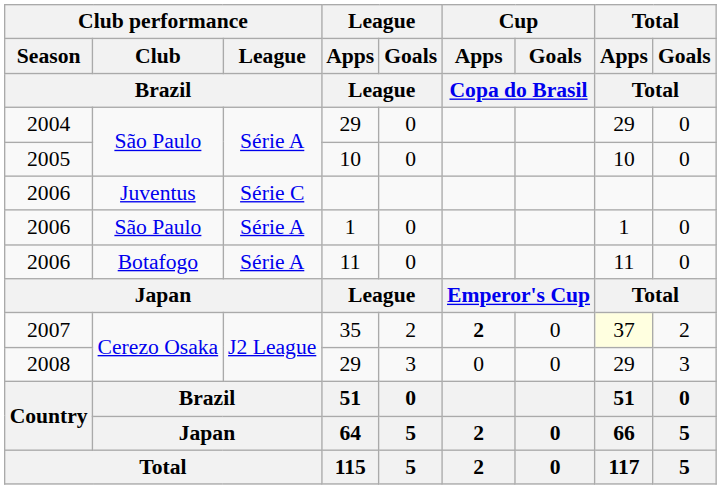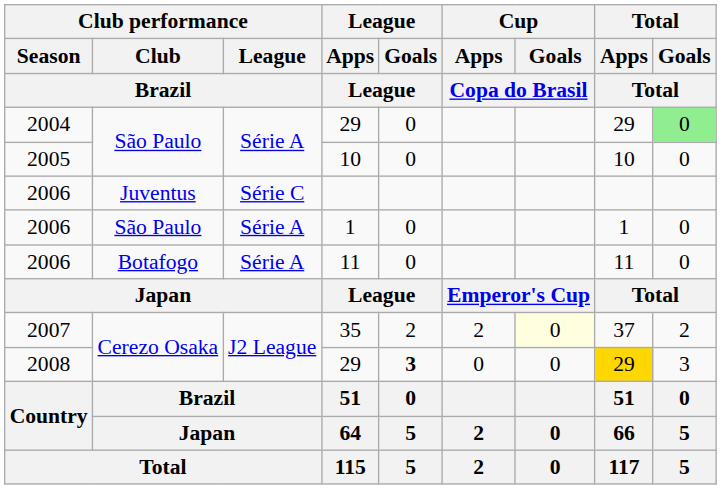(684, 124) no background -> (684, 124) lightgreen background
(479, 329) bold -> (479, 329) normal
(555, 329) no background -> (555, 329) lightyellow background
(624, 329) lightyellow background -> (624, 329) no background
(411, 364) normal -> (411, 364) bold
(624, 364) no background -> (624, 364) gold background
